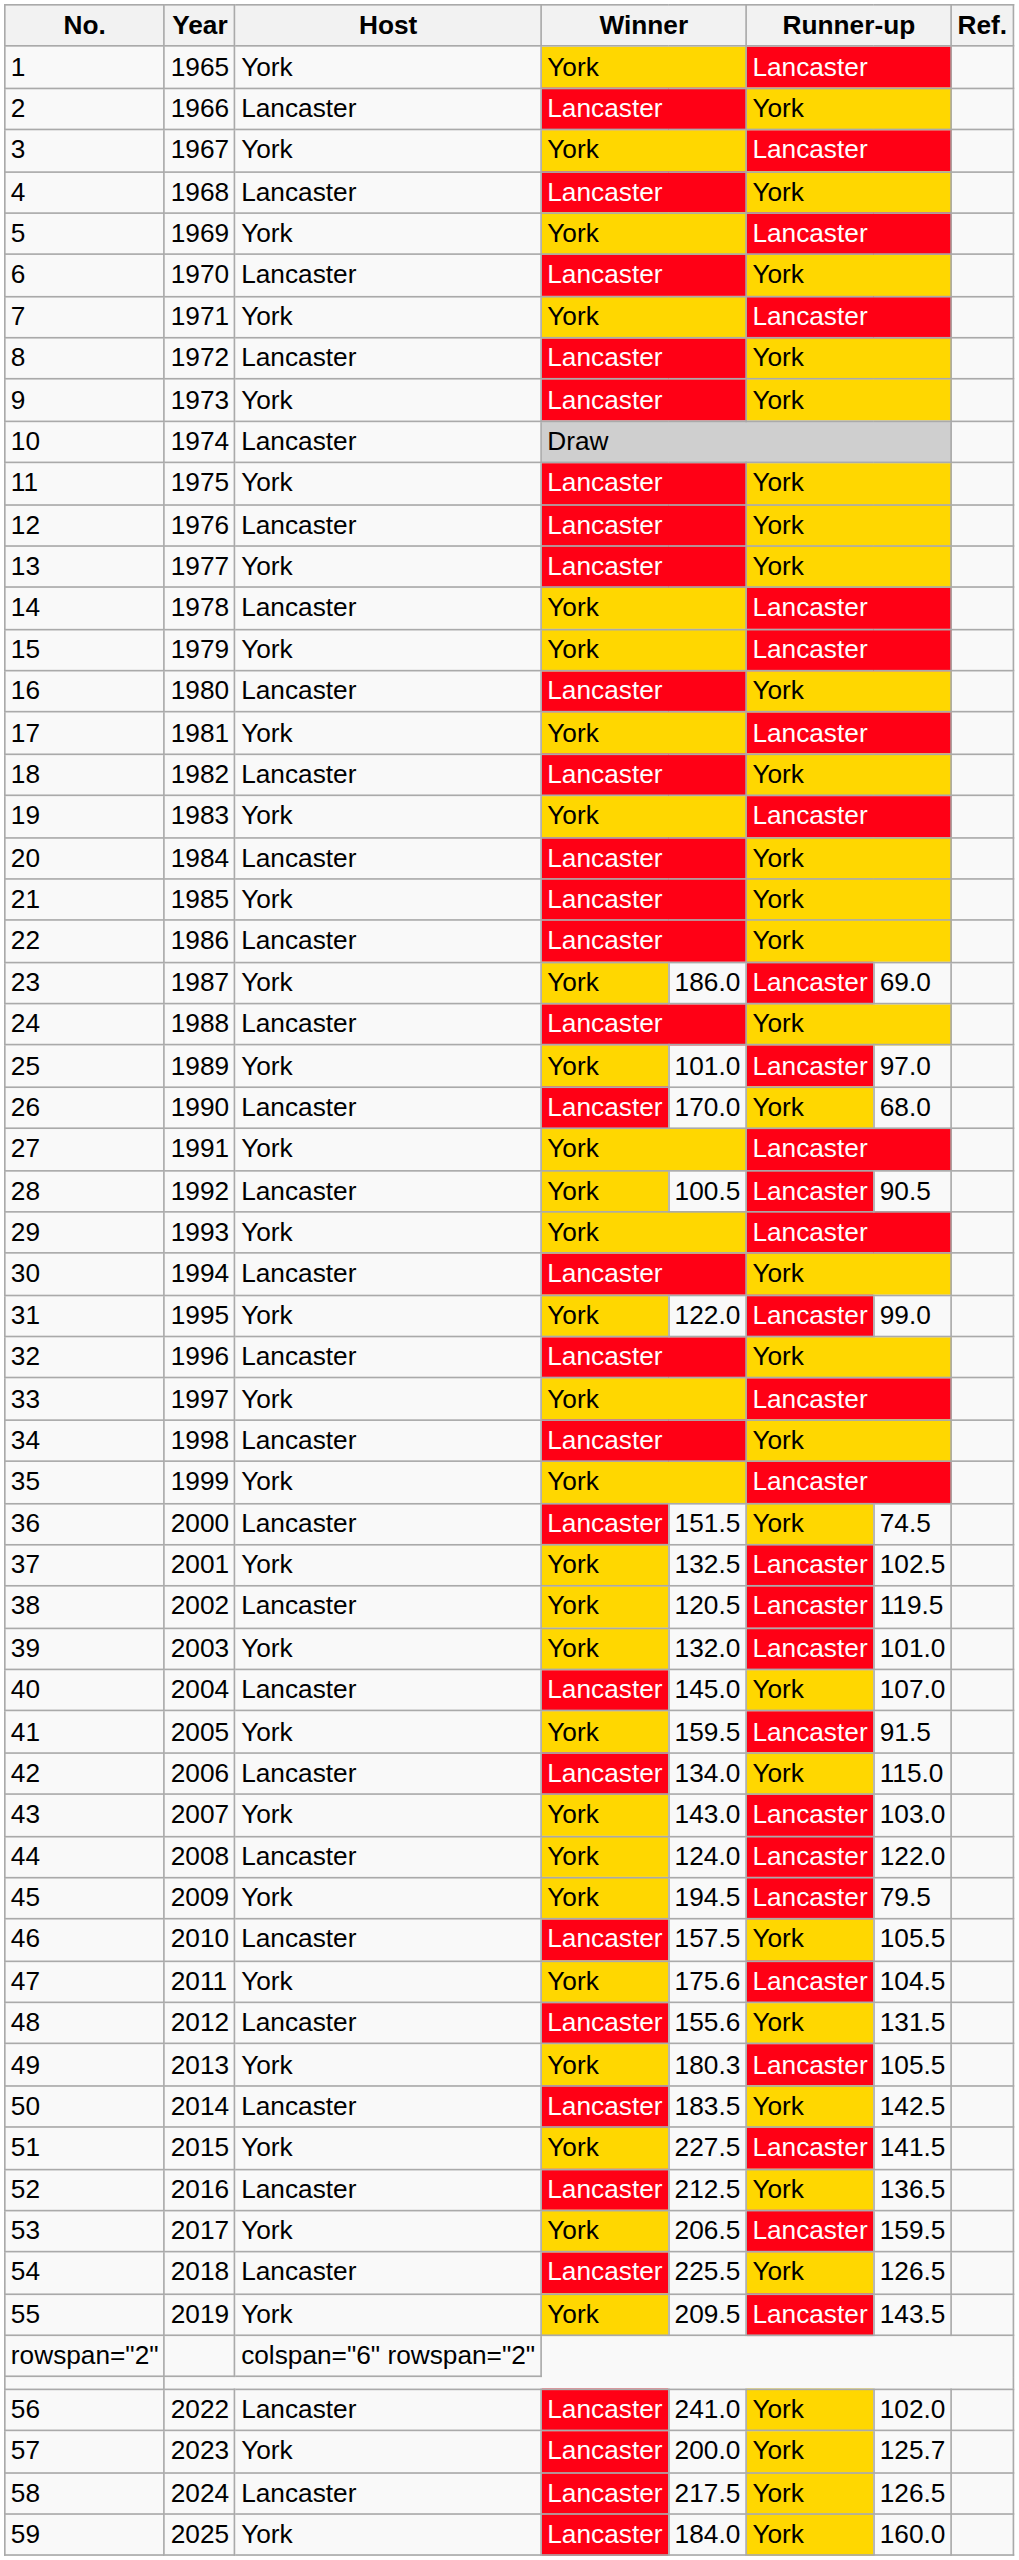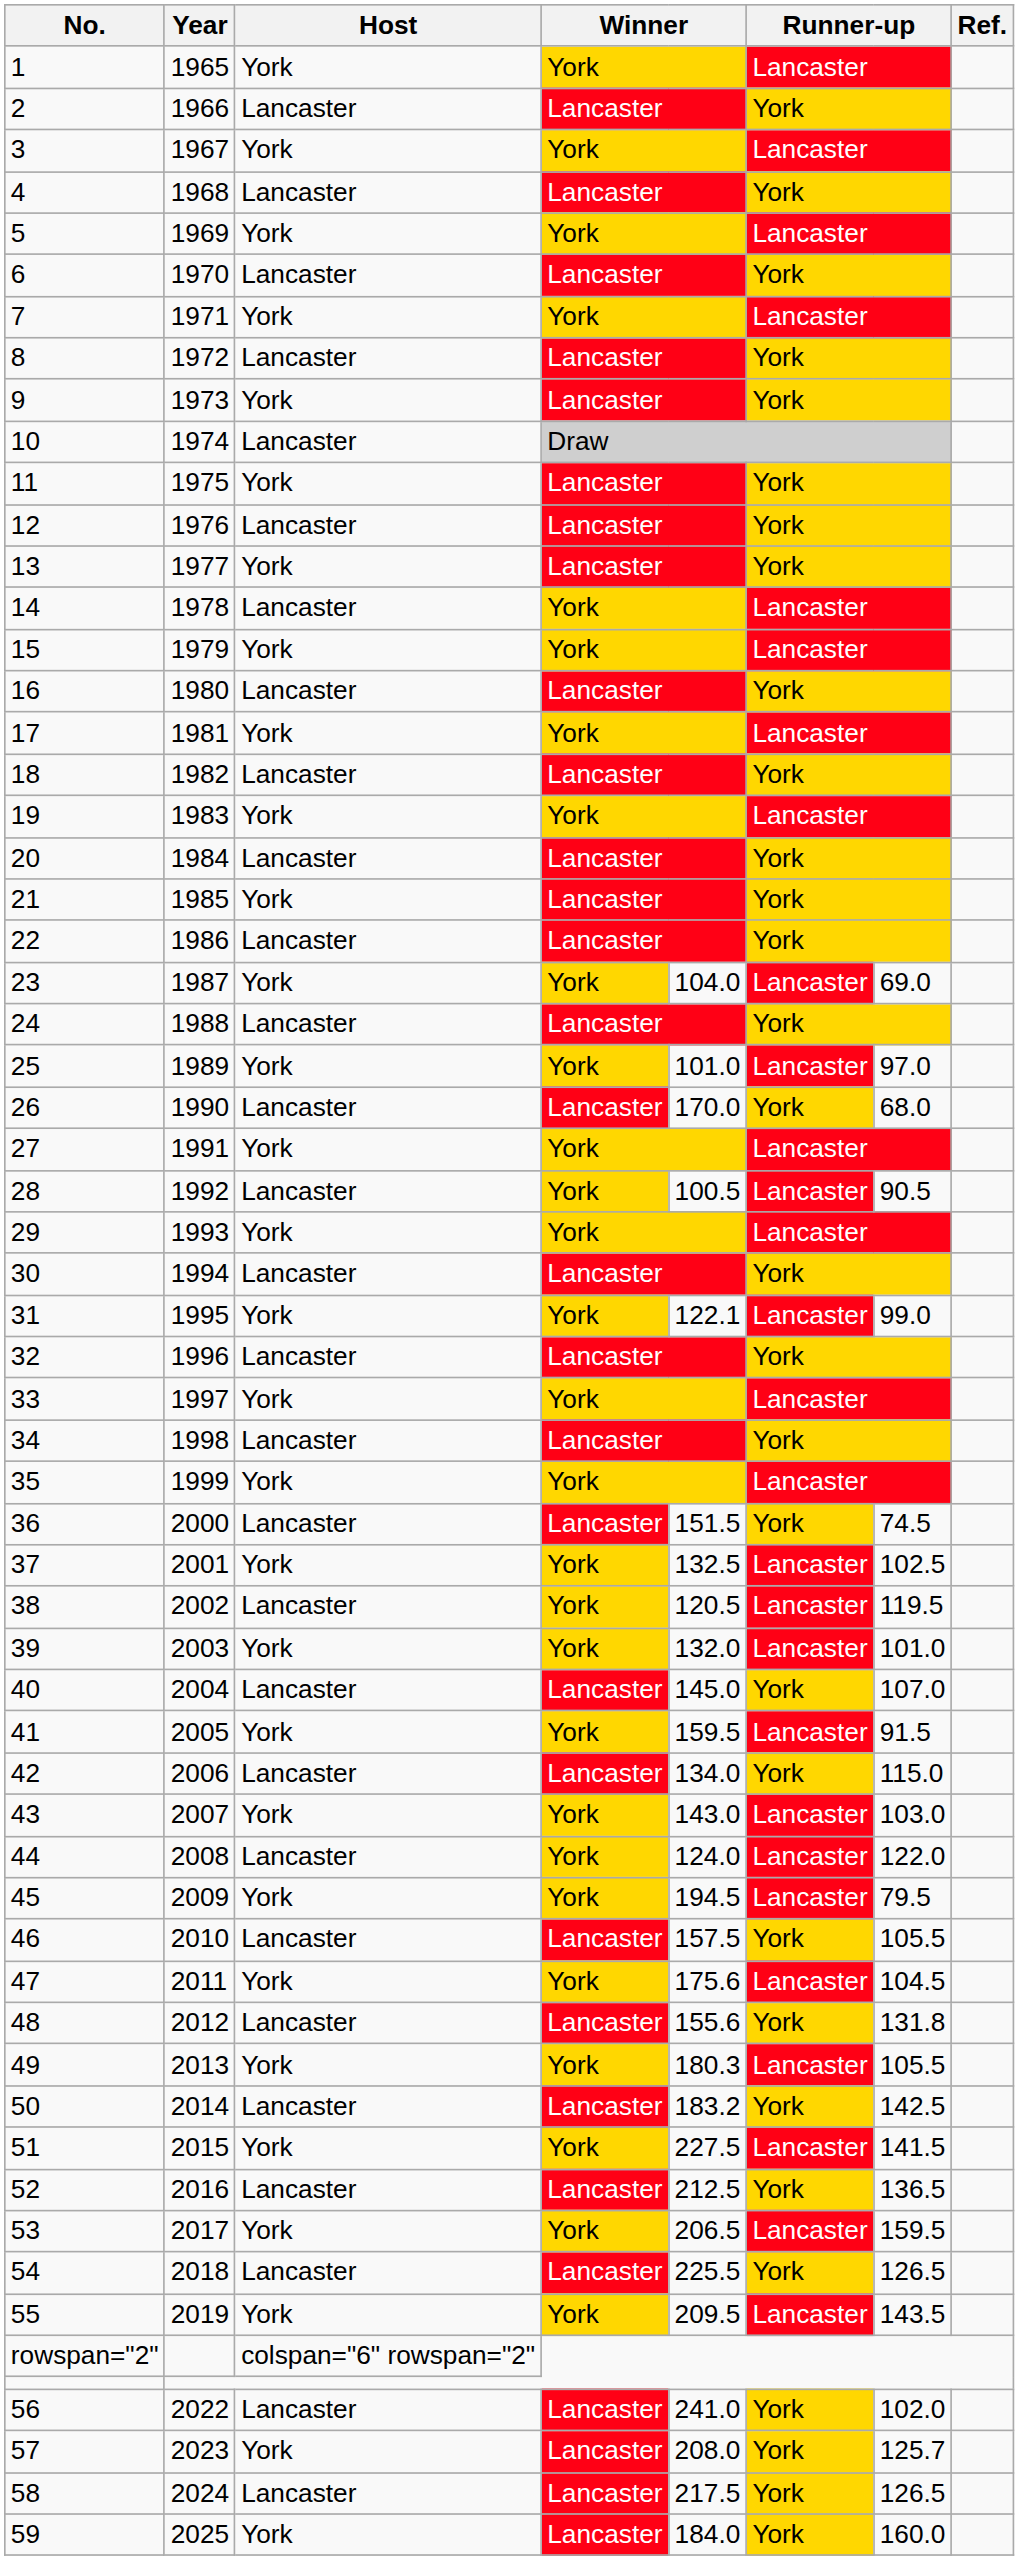(707, 982) 186.0 -> (707, 982) 104.0
(707, 1315) 122.0 -> (707, 1315) 122.1
(913, 2022) 131.5 -> (913, 2022) 131.8
(707, 2106) 183.5 -> (707, 2106) 183.2
(707, 2451) 200.0 -> (707, 2451) 208.0
